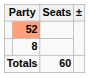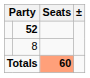(32, 30) lightsalmon background -> (32, 30) no background
(35, 47) bold -> (35, 47) normal
(65, 64) no background -> (65, 64) lightsalmon background
